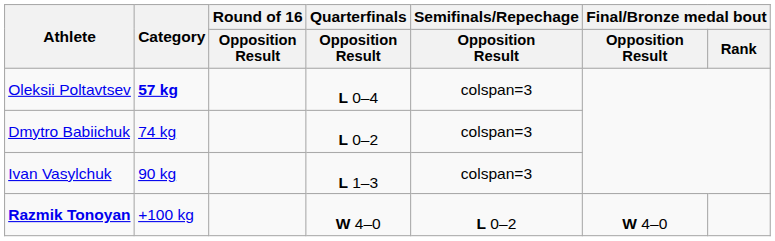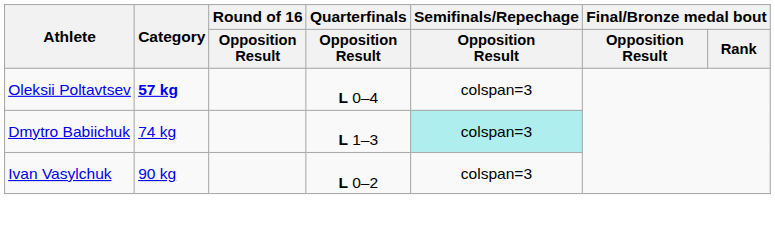(358, 140) L 0–2 -> (358, 140) L 1–3
(496, 132) no background -> (496, 132) paleturquoise background
(358, 182) L 1–3 -> (358, 182) L 0–2
- row: (69, 215)
